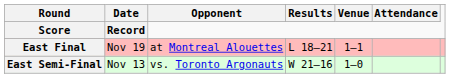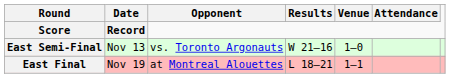rows swapped: (54, 64) <-> (54, 47)
